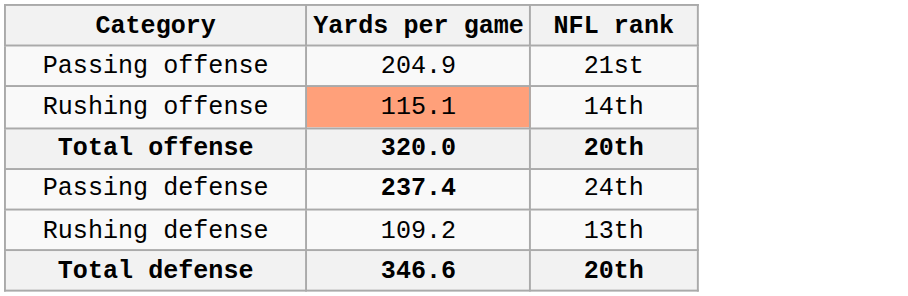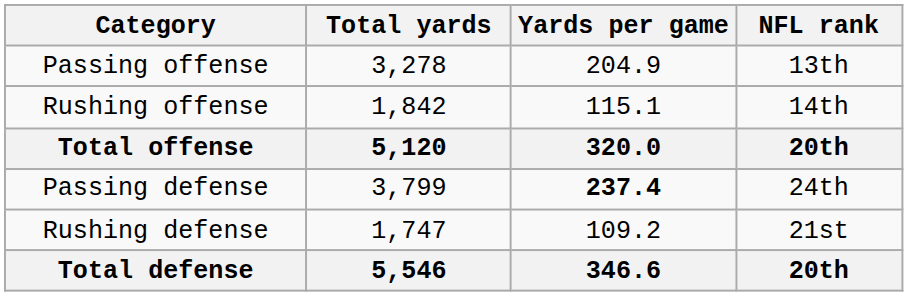+ column: (409, 25)
(614, 66) 21st -> (819, 66) 13th
(419, 107) lightsalmon background -> (623, 107) no background
(614, 230) 13th -> (819, 230) 21st
